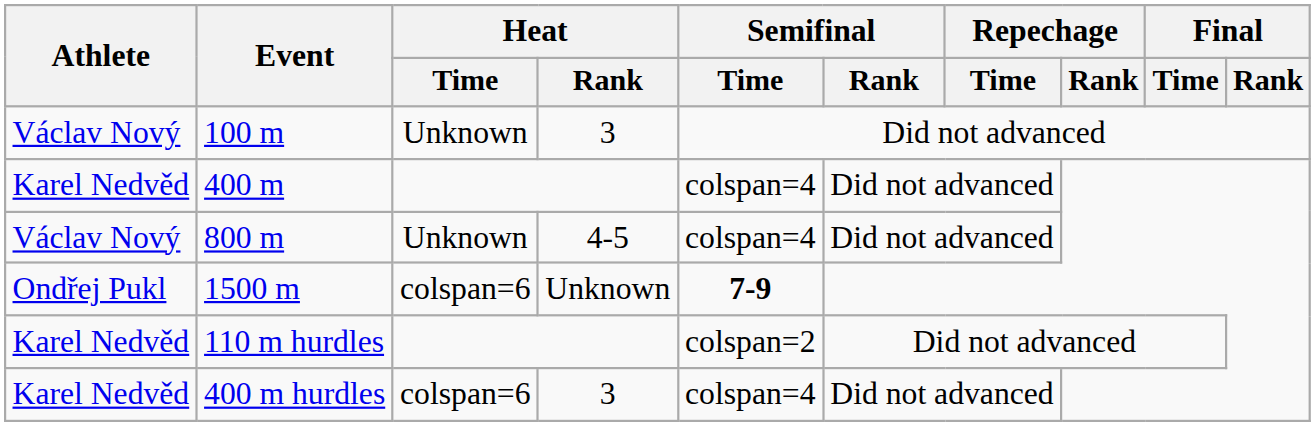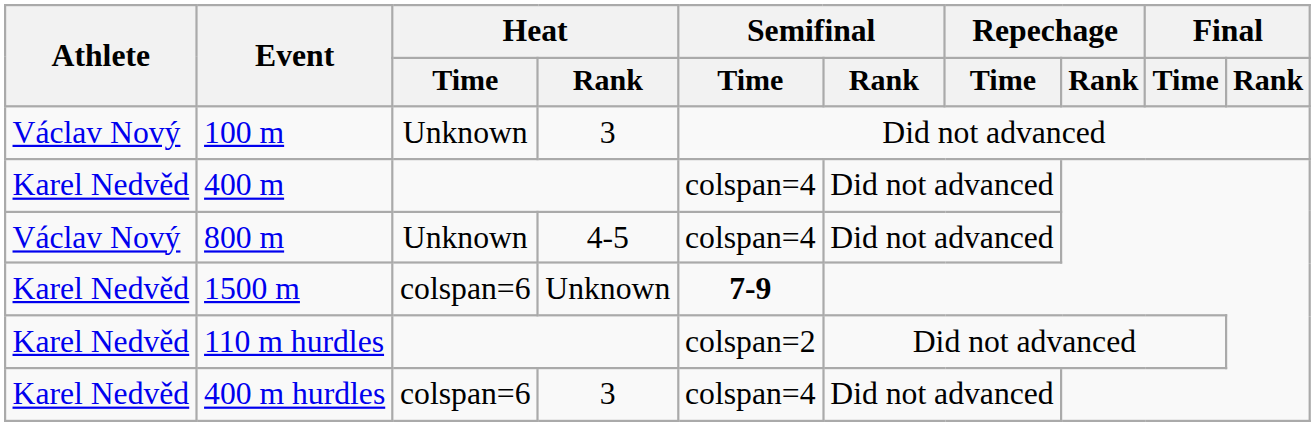(89, 289) Ondřej Pukl -> (101, 289) Karel Nedvěd
